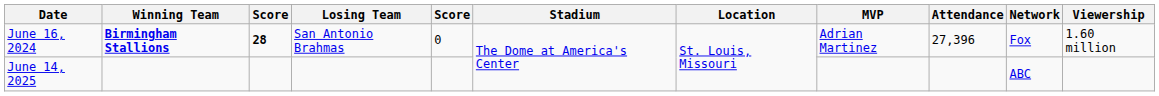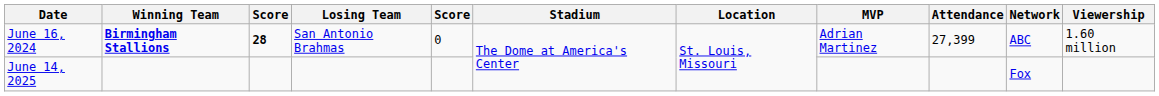(953, 41) 27,396 -> (953, 41) 27,399
(1020, 41) Fox -> (1020, 41) ABC
(1020, 74) ABC -> (1020, 74) Fox
